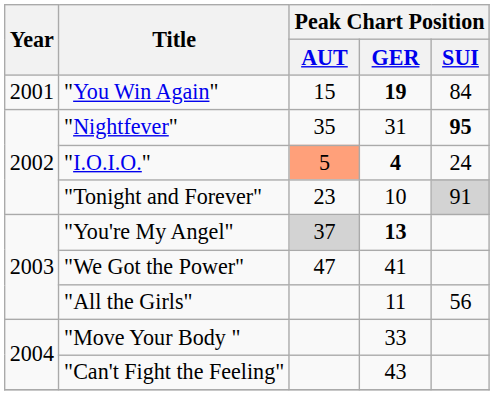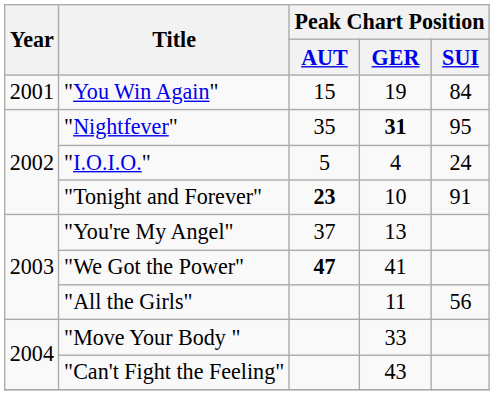(396, 92) bold -> (396, 92) normal
(396, 127) normal -> (396, 127) bold
(461, 127) bold -> (461, 127) normal
(324, 162) lightsalmon background -> (324, 162) no background
(396, 162) bold -> (396, 162) normal
(324, 197) normal -> (324, 197) bold
(461, 197) lightgrey background -> (461, 197) no background
(324, 232) lightgrey background -> (324, 232) no background
(396, 232) bold -> (396, 232) normal
(324, 267) normal -> (324, 267) bold
